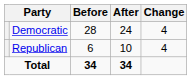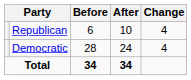rows swapped: (40, 30) <-> (40, 48)
